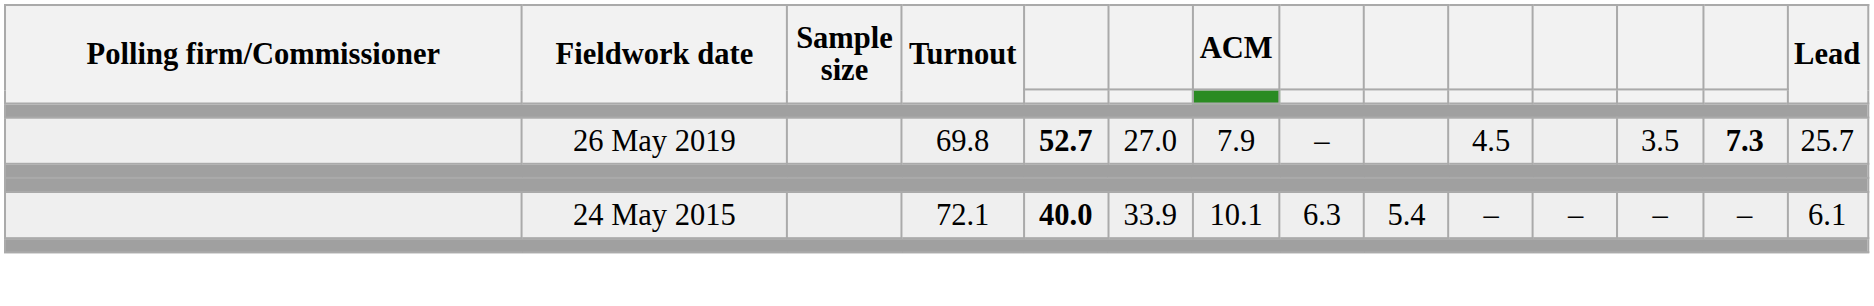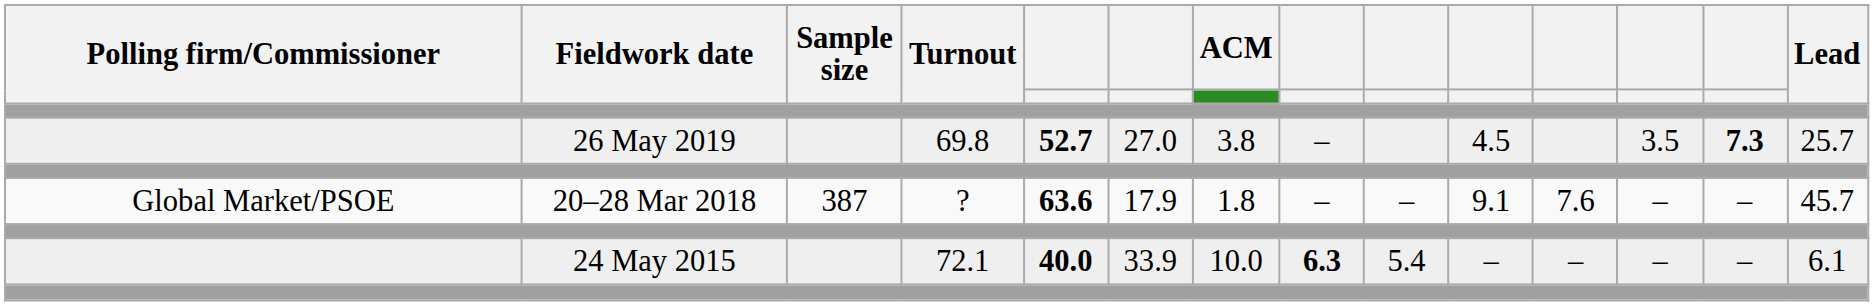(1236, 140) 7.9 -> (1236, 140) 3.8
+ row: (654, 201)
(1236, 215) 10.1 -> (1236, 261) 10.0
(1322, 215) normal -> (1322, 261) bold
